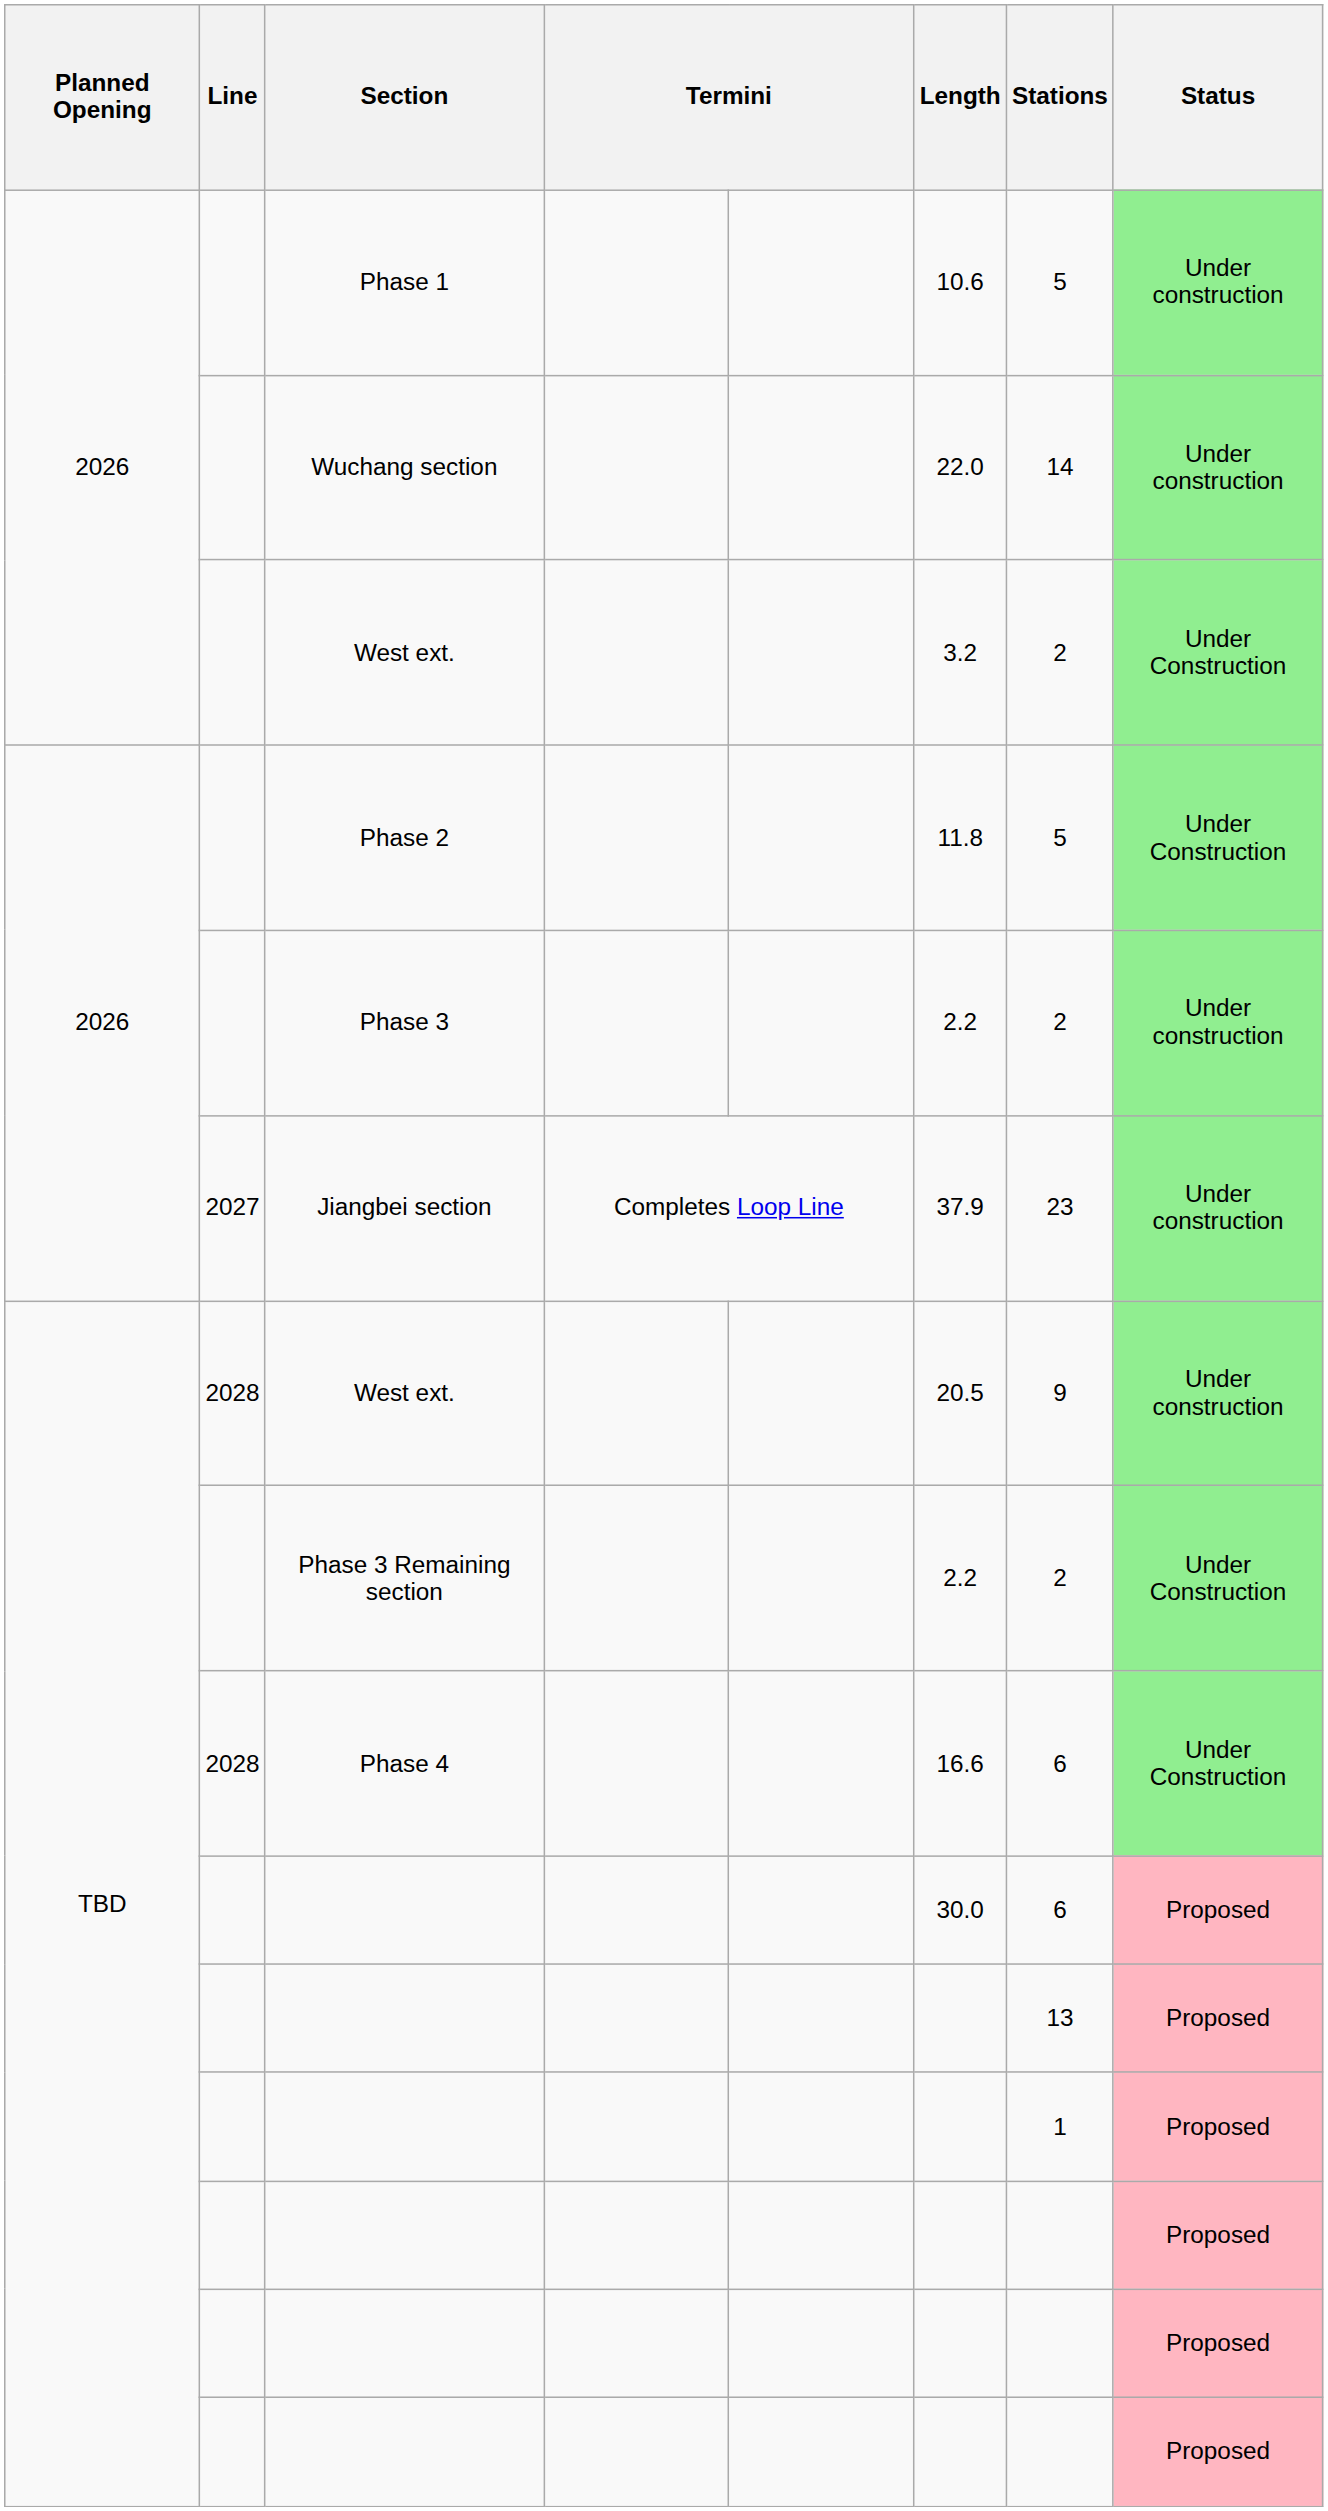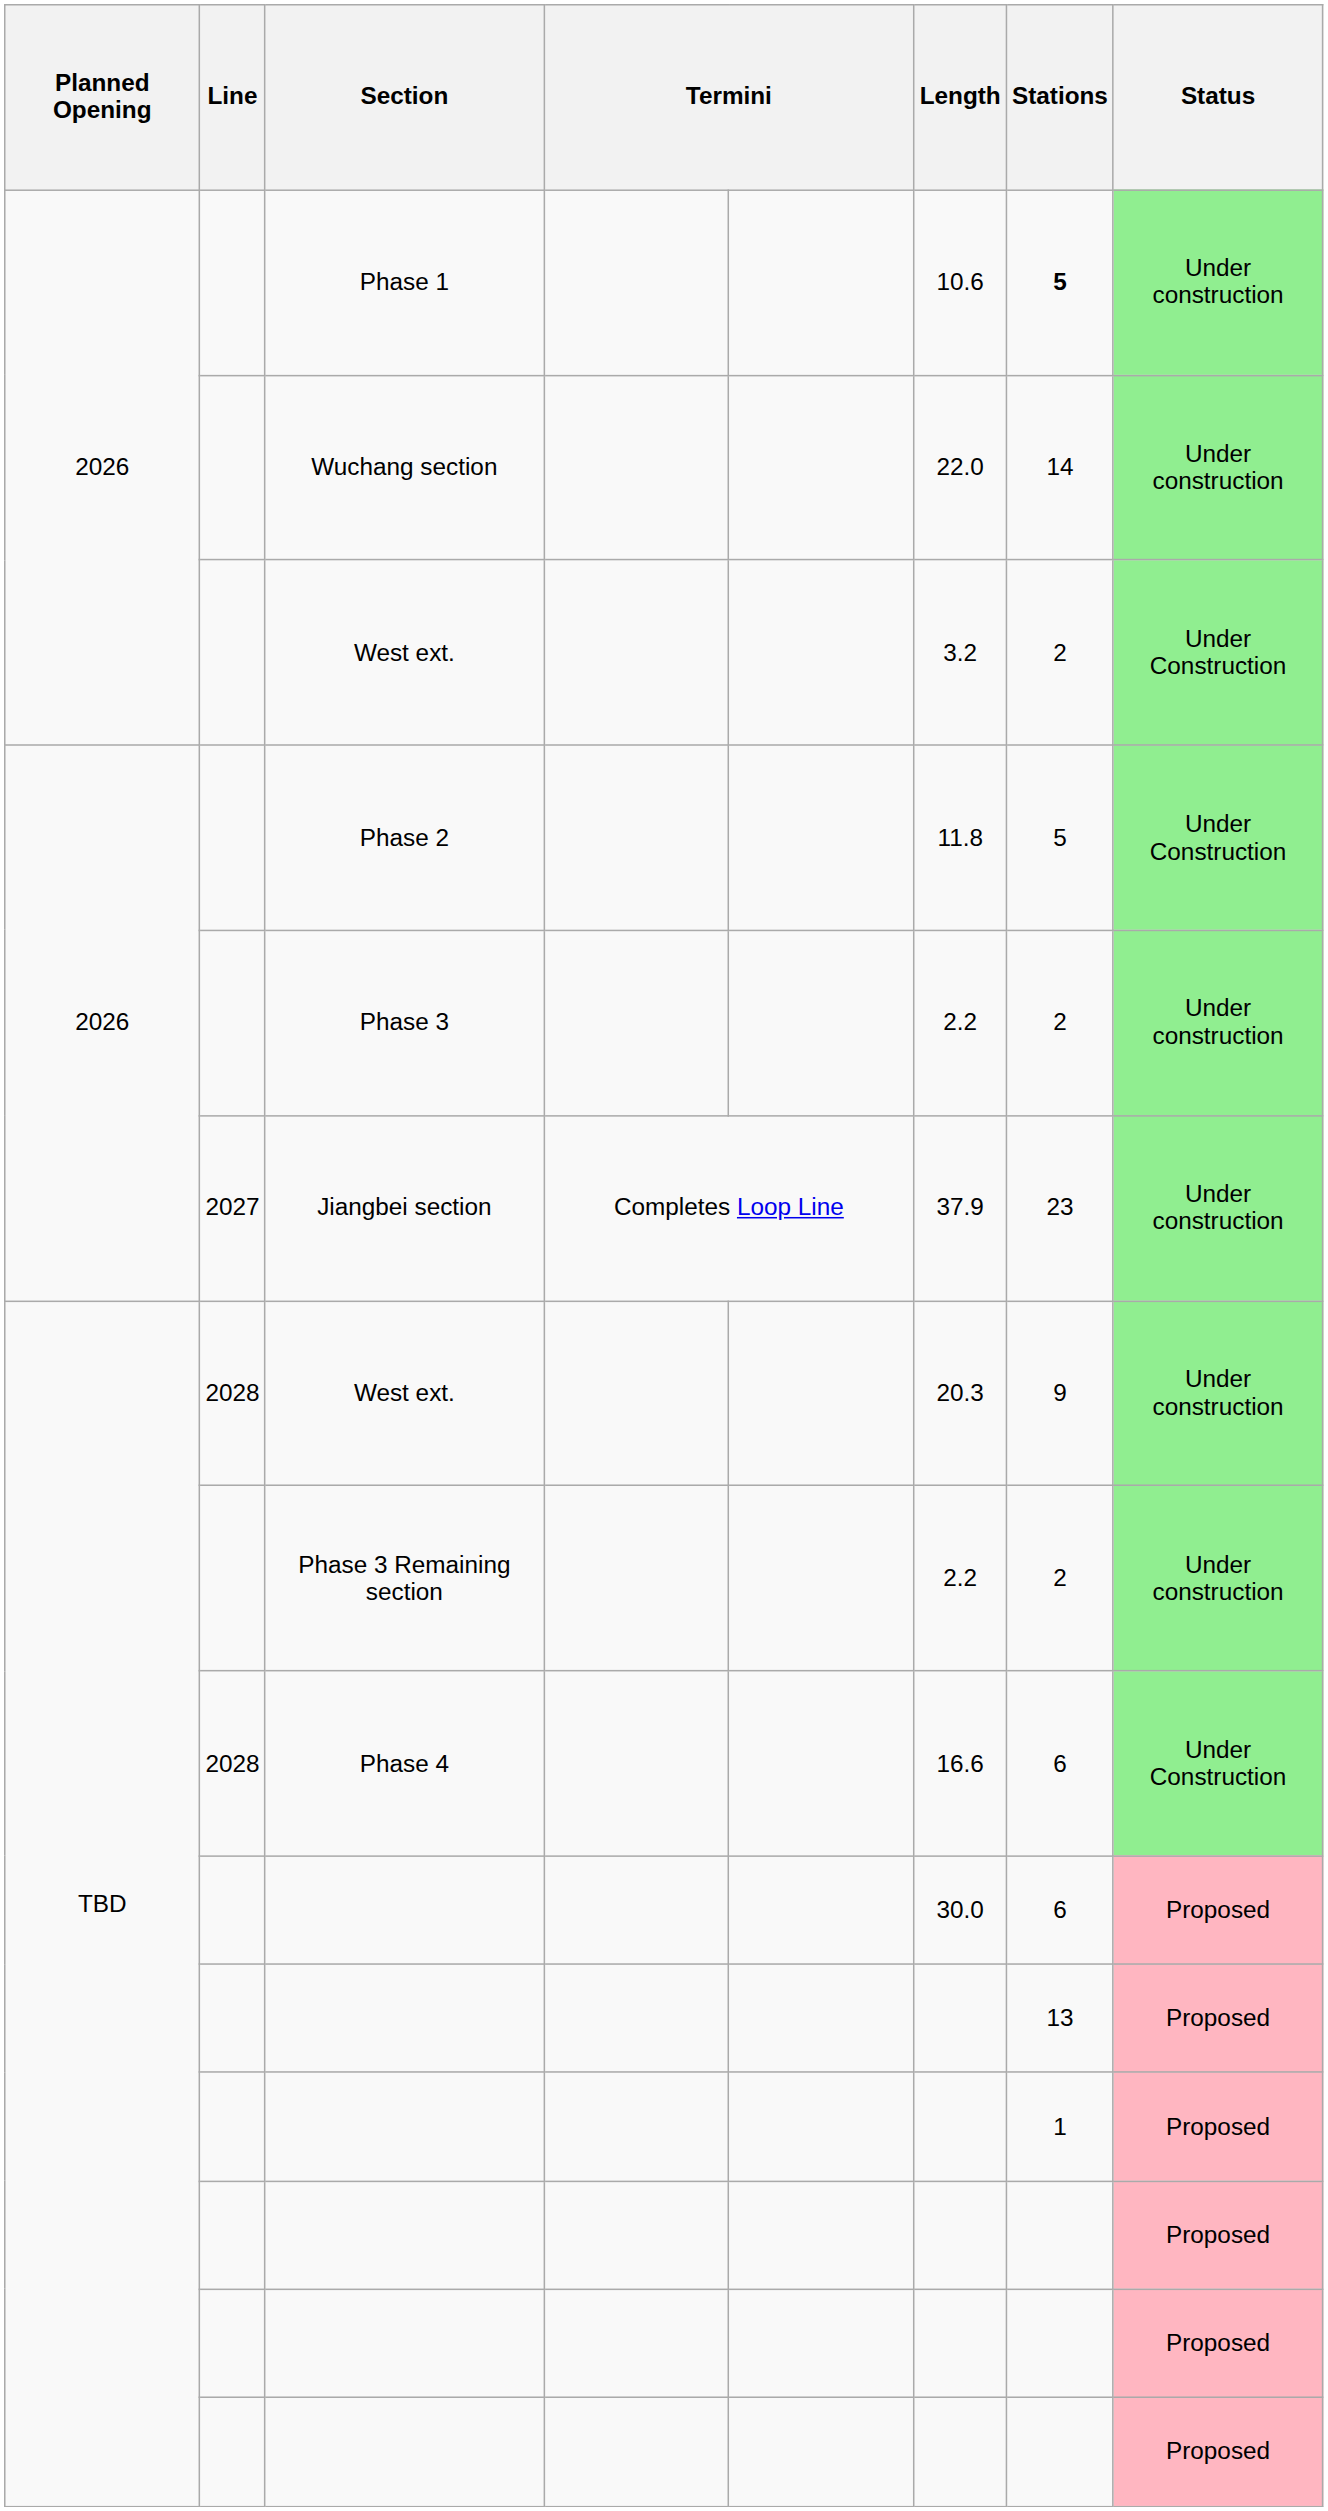(1060, 282) normal -> (1060, 282) bold
(960, 1392) 20.5 -> (960, 1392) 20.3
(1218, 1578) Under Construction -> (1218, 1578) Under construction
